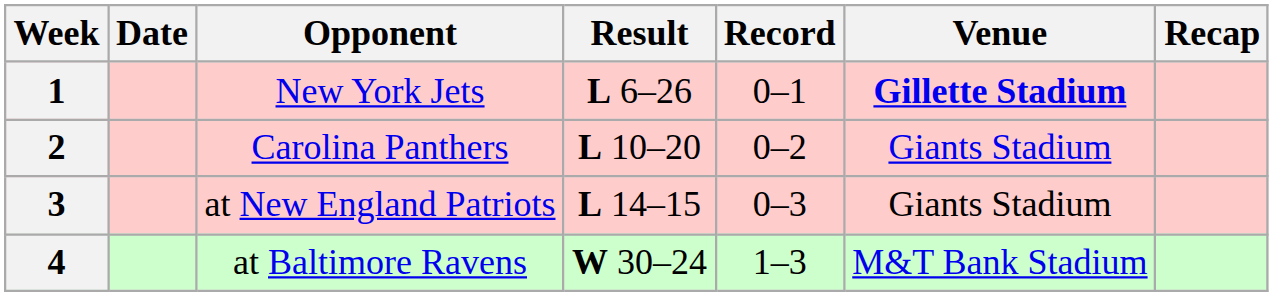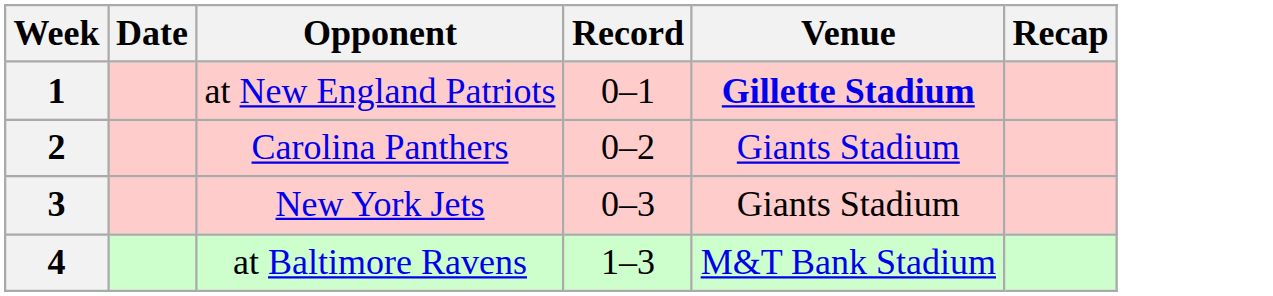- column: (640, 33)
(380, 90) New York Jets -> (380, 90) at New England Patriots
(380, 204) at New England Patriots -> (380, 204) New York Jets
